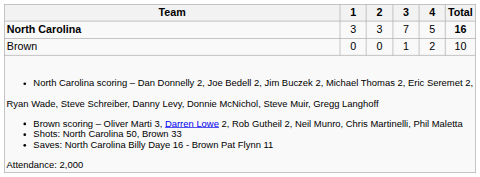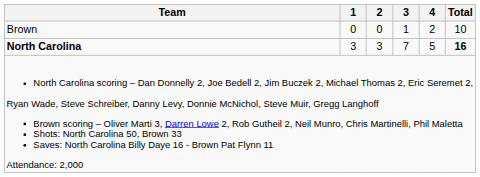rows swapped: (44, 30) <-> (22, 47)
